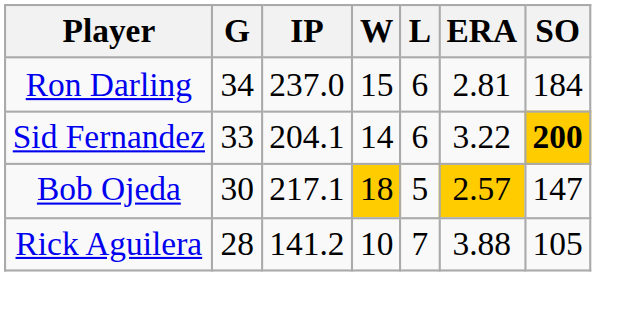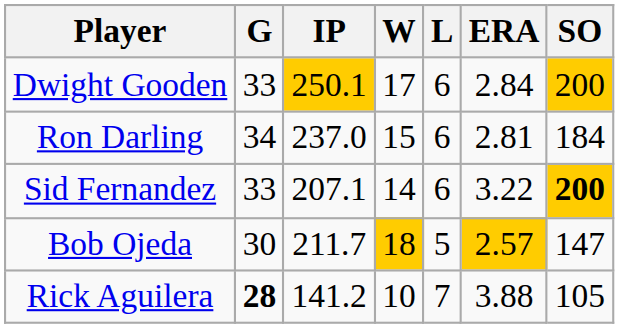+ row: (120, 84)
(307, 137) 204.1 -> (329, 190) 207.1
(307, 190) 217.1 -> (329, 243) 211.7
(237, 243) normal -> (259, 296) bold
